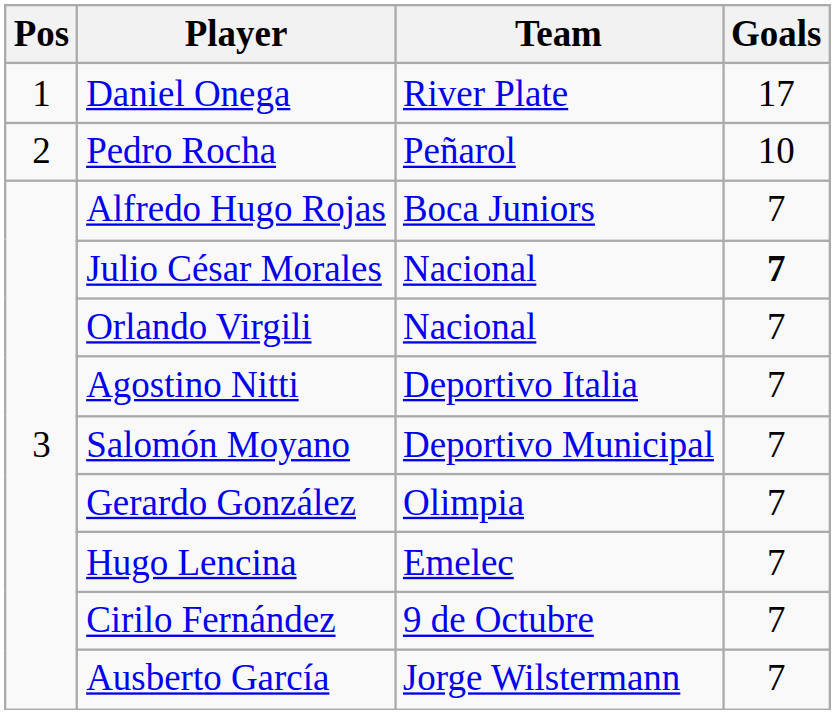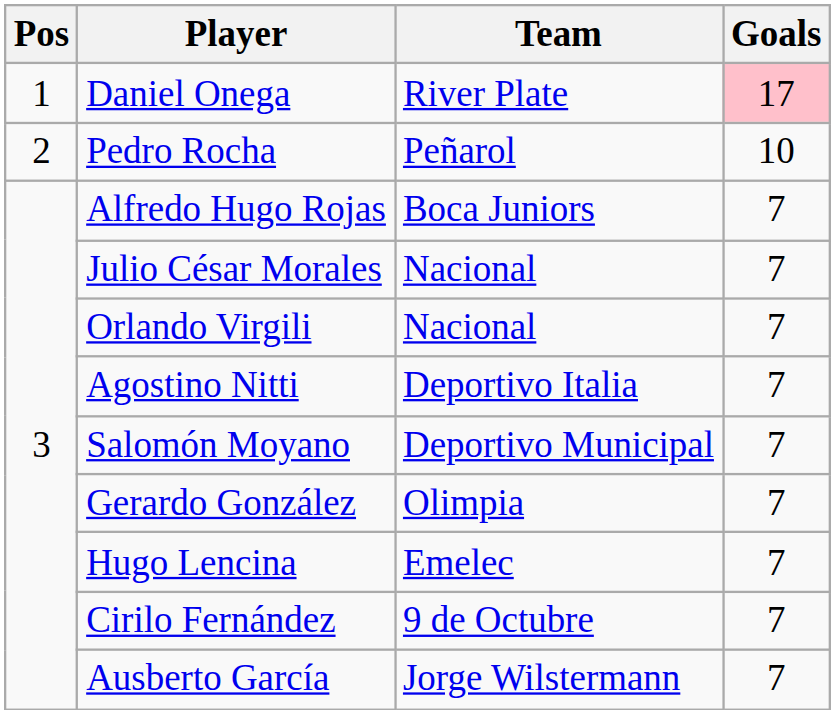(776, 92) no background -> (776, 92) pink background
(776, 268) bold -> (776, 268) normal
